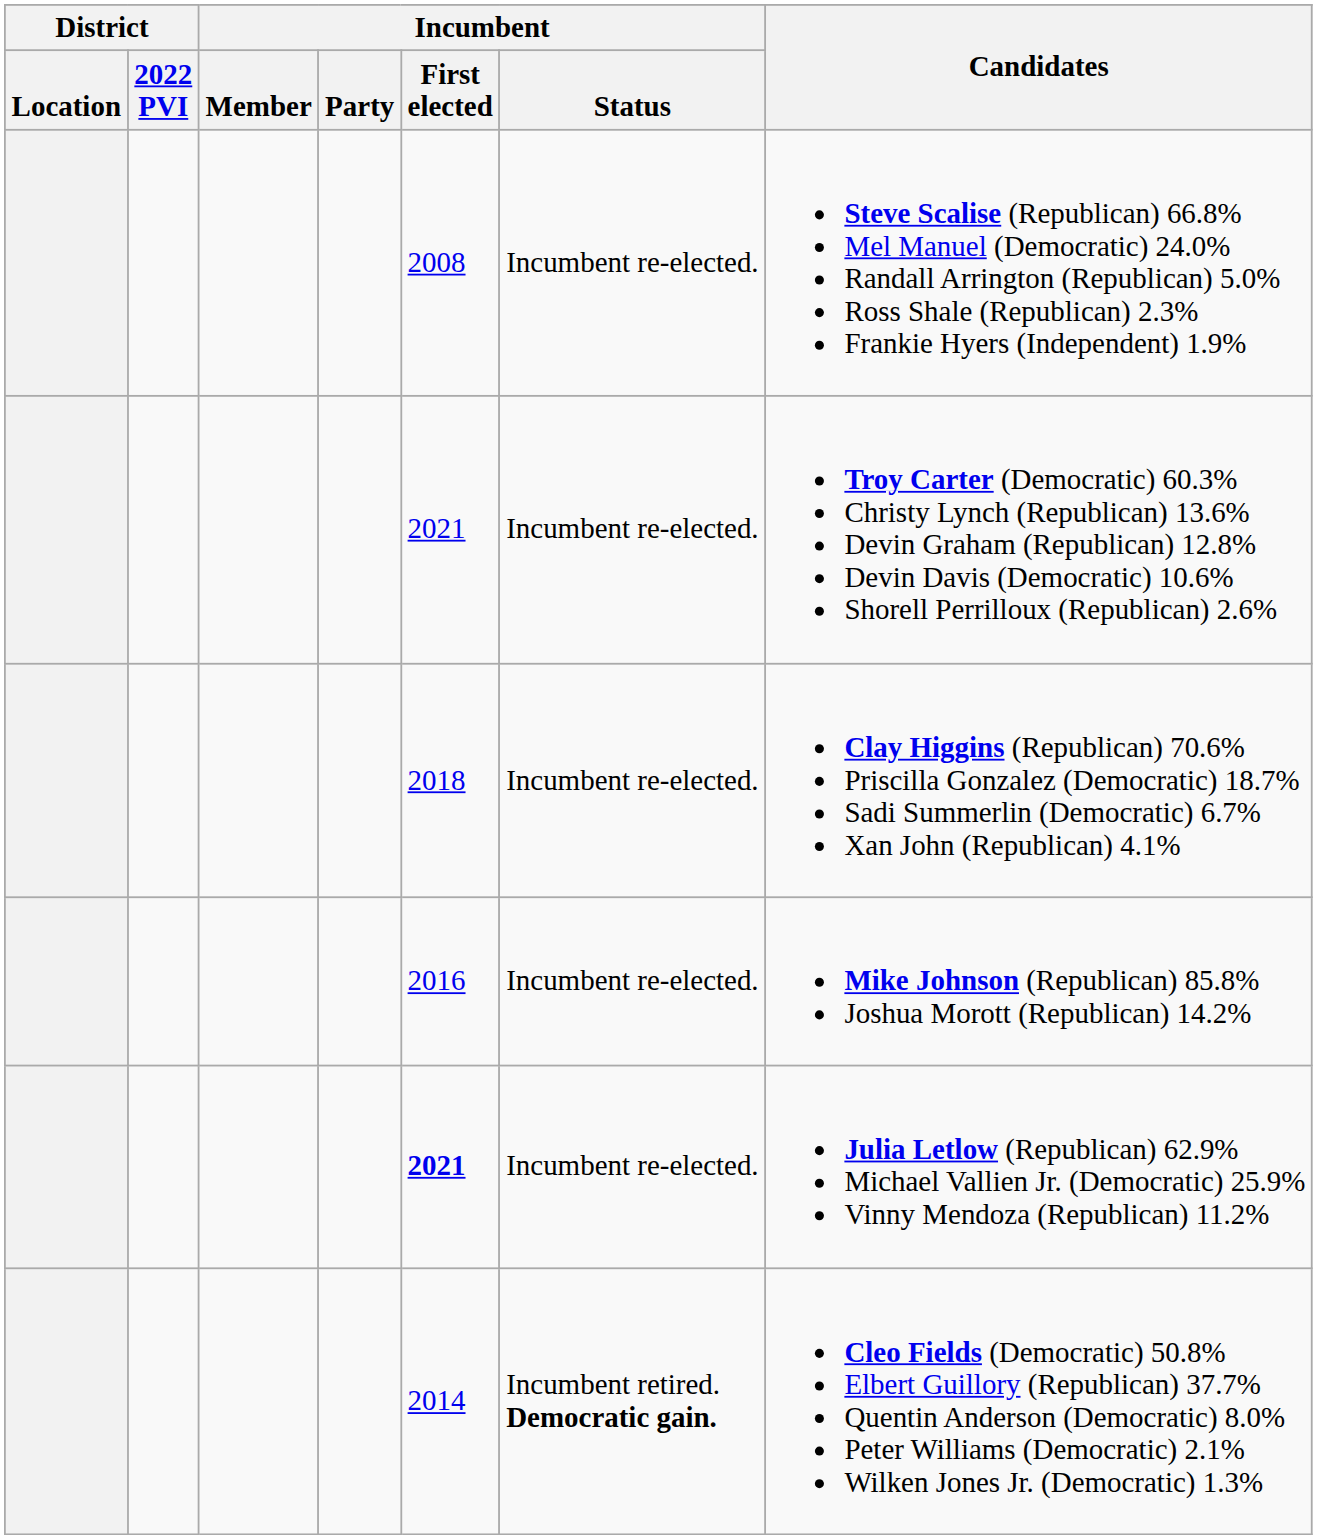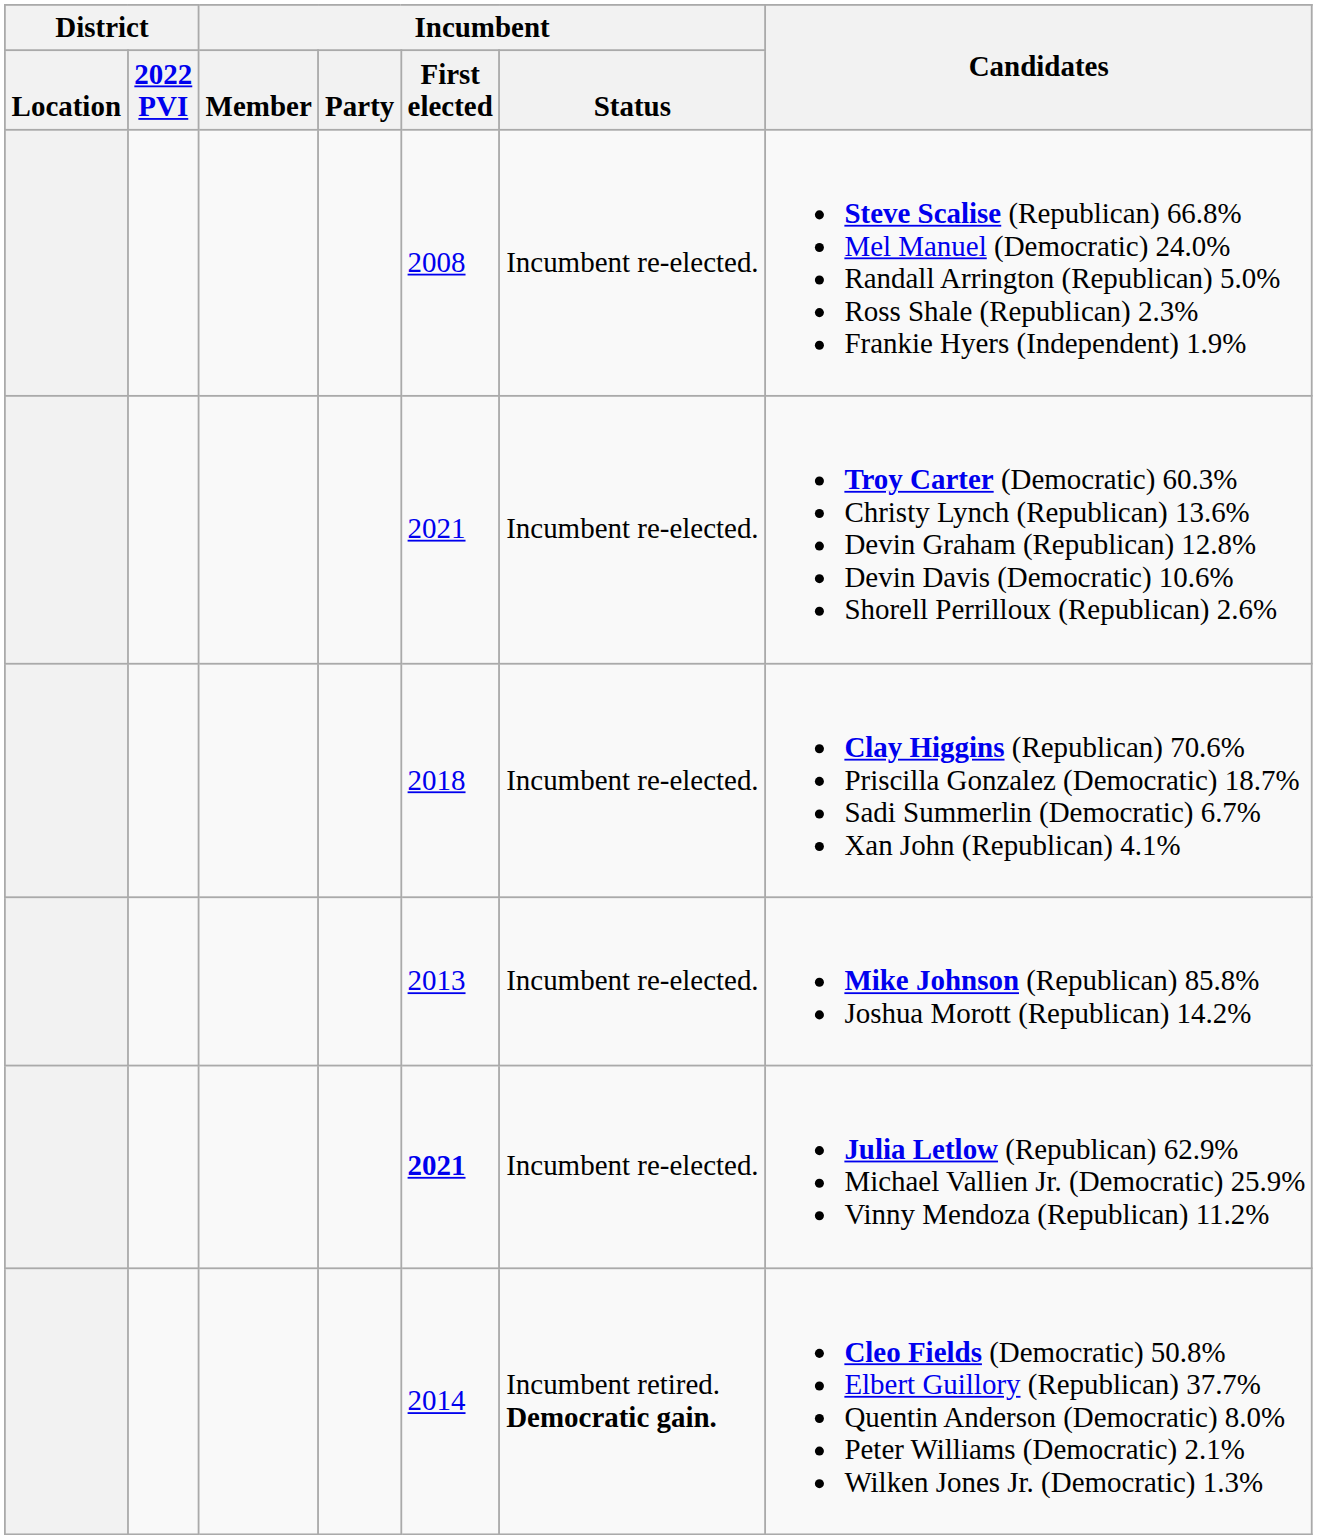(437, 981) 2016 -> (437, 981) 2013
